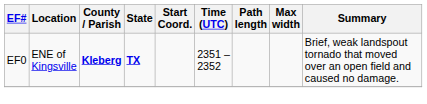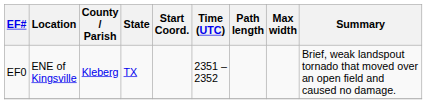(102, 60) bold -> (100, 72) normal
(133, 60) bold -> (130, 72) normal
